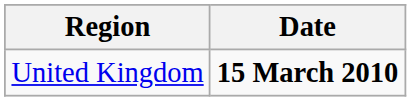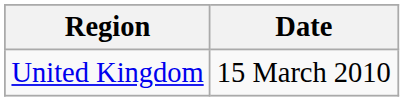(308, 72) bold -> (304, 72) normal
